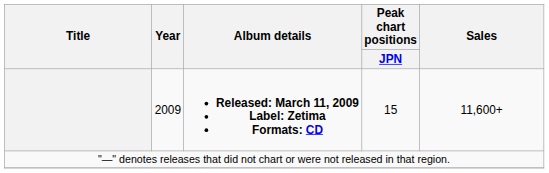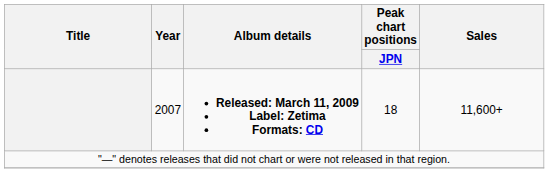(168, 109) 2009 -> (168, 109) 2007
(391, 109) 15 -> (391, 109) 18
